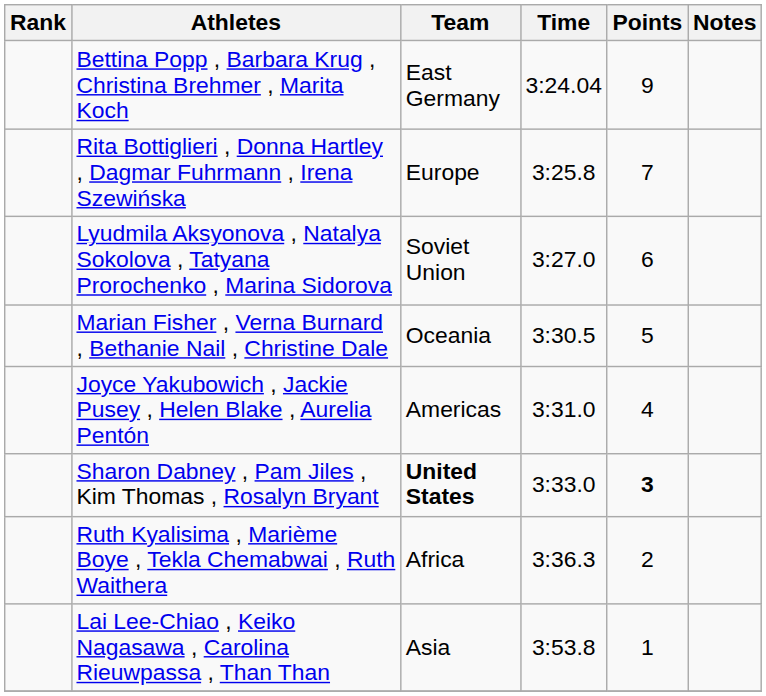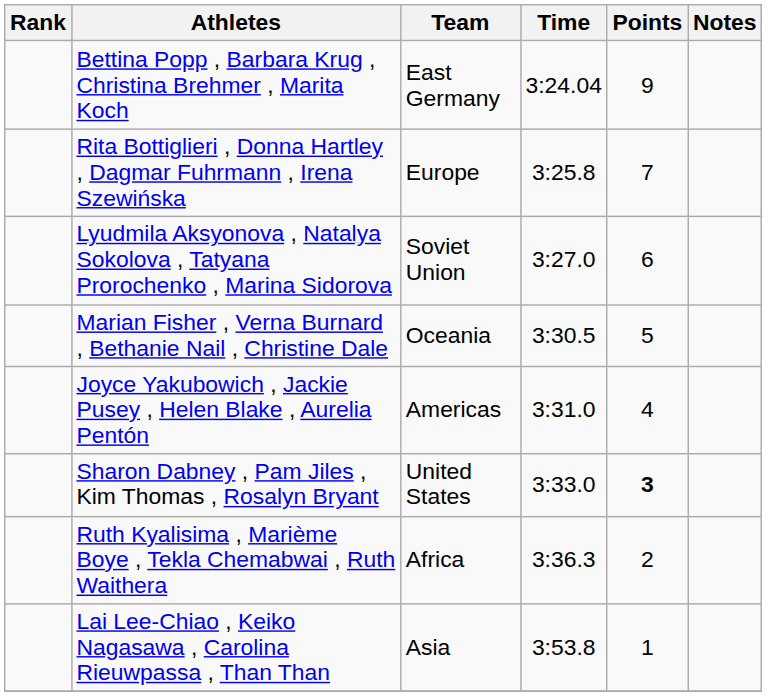(441, 484) bold -> (439, 484) normal
